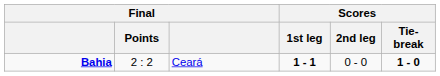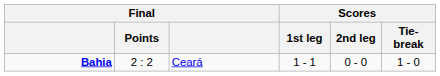(305, 62) bold -> (305, 62) normal
(408, 62) bold -> (408, 62) normal
